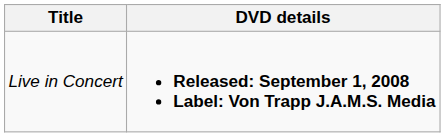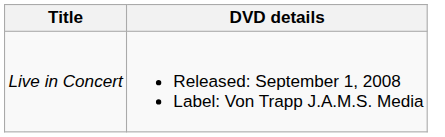(283, 91) bold -> (277, 91) normal
